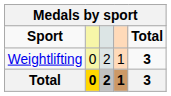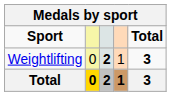(107, 58) normal -> (107, 58) bold
